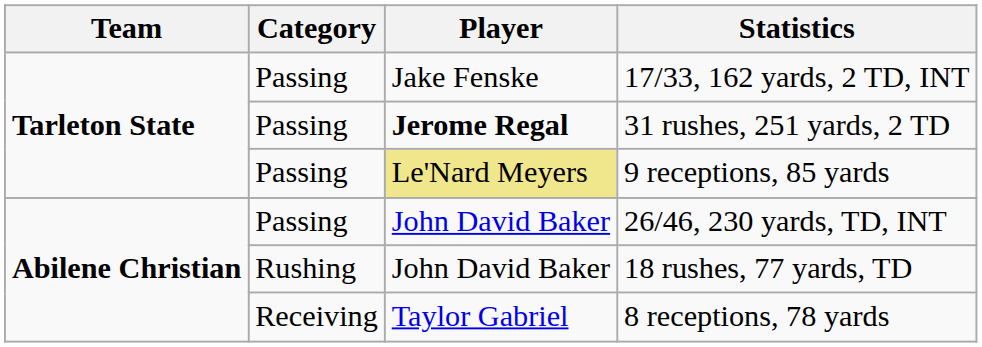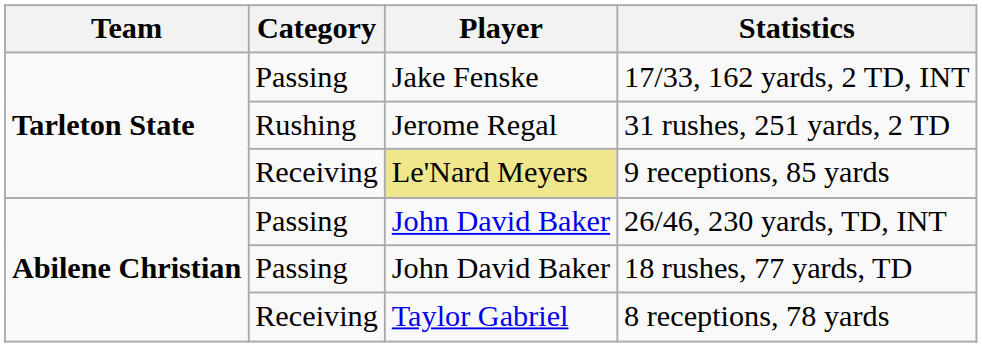(301, 124) Passing -> (306, 124) Rushing
(480, 124) bold -> (474, 124) normal
(301, 172) Passing -> (316, 172) Receiving
(306, 268) Rushing -> (301, 268) Passing
